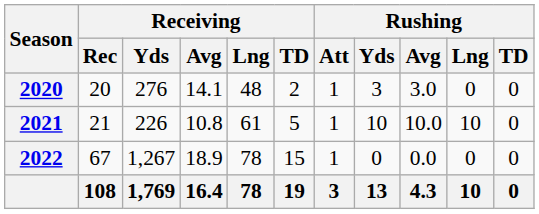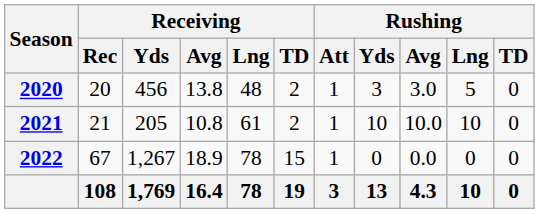(151, 89) 276 -> (151, 89) 456
(204, 89) 14.1 -> (204, 89) 13.8
(470, 89) 0 -> (470, 89) 5
(151, 123) 226 -> (151, 123) 205
(294, 123) 5 -> (294, 123) 2
